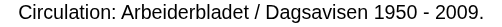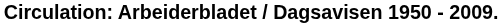(251, 12) normal -> (251, 12) bold
